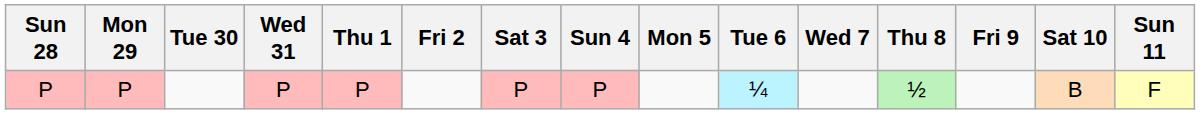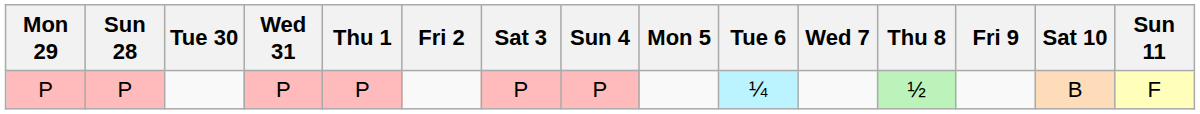columns swapped: (46, 37) <-> (125, 37)
